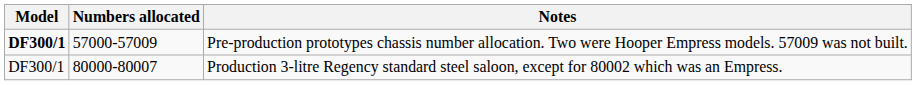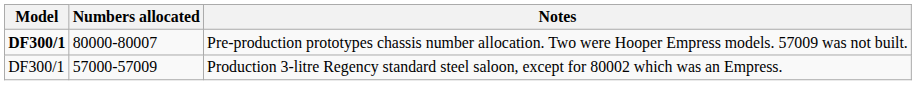(115, 42) 57000-57009 -> (115, 42) 80000-80007
(115, 67) 80000-80007 -> (115, 67) 57000-57009
